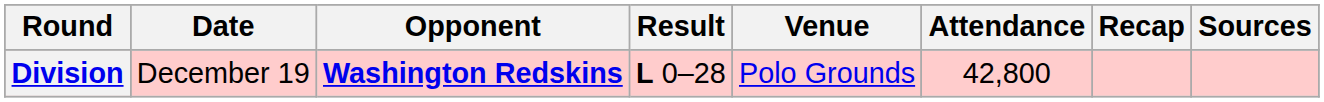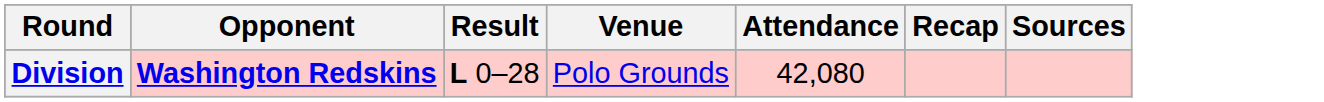- column: (223, 27)
(1007, 73) 42,800 -> (821, 73) 42,080
